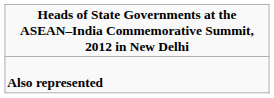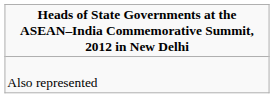(137, 83) bold -> (137, 83) normal
